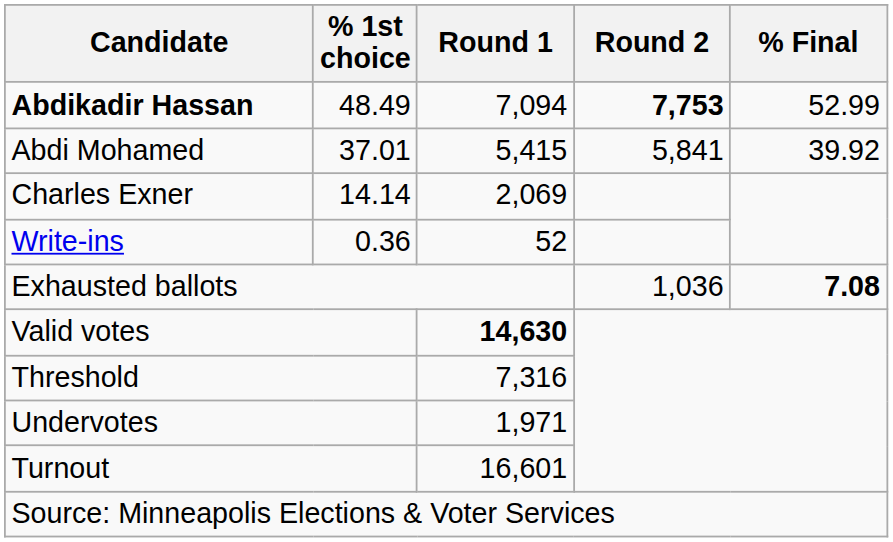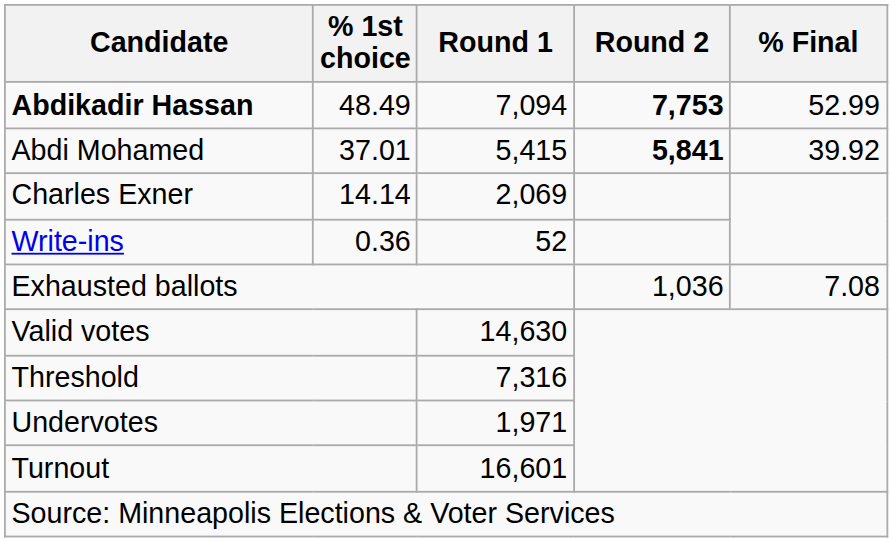(688, 150) normal -> (688, 150) bold
(852, 286) bold -> (852, 286) normal
(523, 331) bold -> (523, 331) normal
